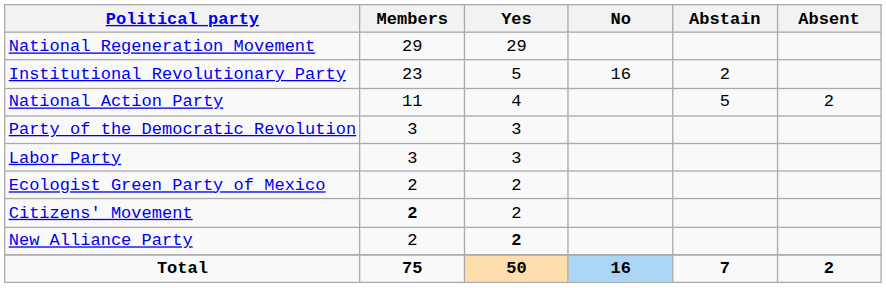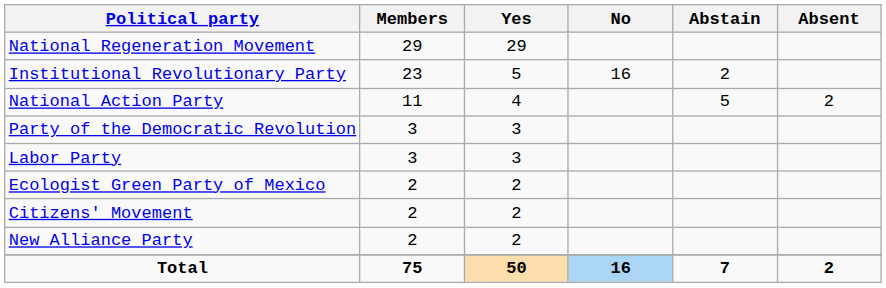(412, 213) bold -> (412, 213) normal
(516, 241) bold -> (516, 241) normal
